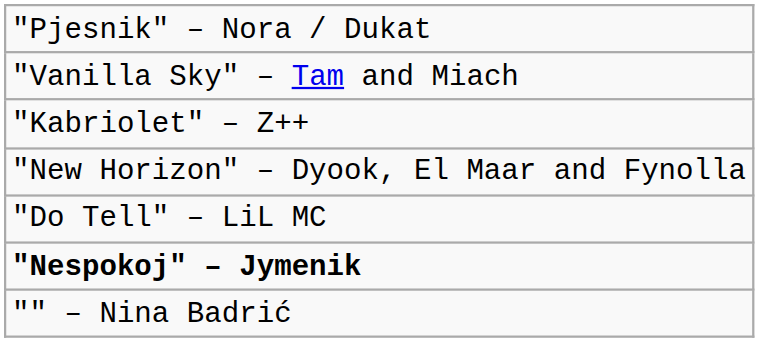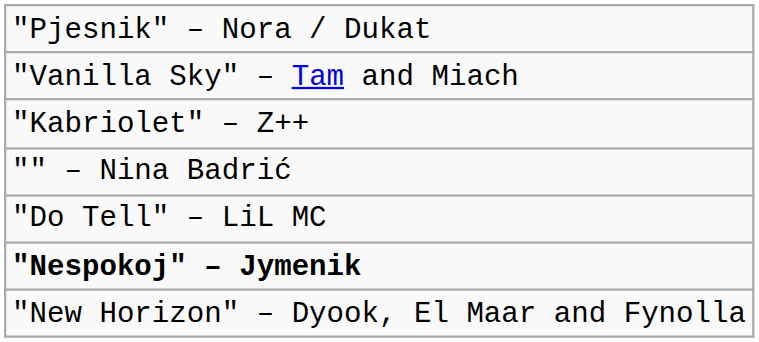(379, 171) "New Horizon" – Dyook, El Maar and Fynolla -> (152, 171) "" – Nina Badrić
(152, 314) "" – Nina Badrić -> (379, 314) "New Horizon" – Dyook, El Maar and Fynolla
